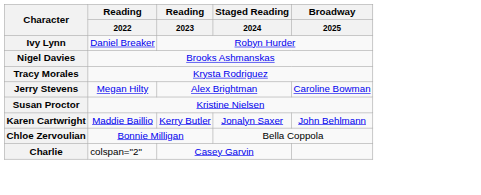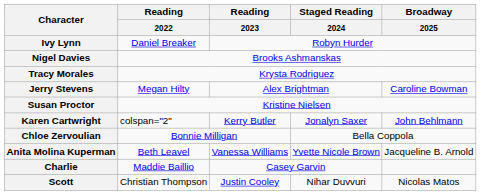(123, 120) Maddie Baillio -> (146, 120) colspan="2"
+ row: (61, 151)
(116, 151) colspan="2" -> (164, 167) Maddie Baillio
+ row: (61, 182)
